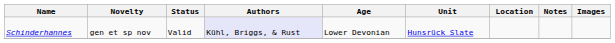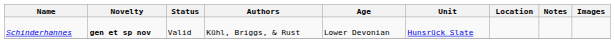(120, 32) normal -> (120, 32) bold
(253, 32) lavender background -> (253, 32) no background
